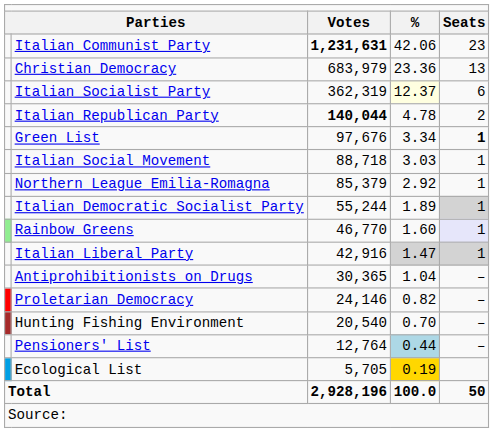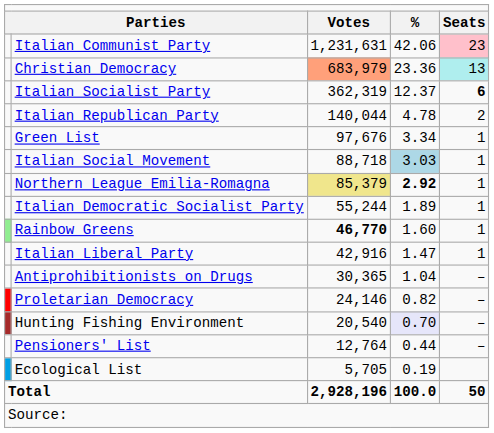(349, 46) bold -> (349, 46) normal
(477, 46) no background -> (477, 46) pink background
(357, 69) no background -> (357, 69) lightsalmon background
(477, 69) no background -> (477, 69) paleturquoise background
(415, 92) lightyellow background -> (415, 92) no background
(481, 92) normal -> (481, 92) bold
(357, 115) bold -> (357, 115) normal
(481, 138) bold -> (481, 138) normal
(419, 161) no background -> (419, 161) lightblue background
(362, 184) no background -> (362, 184) khaki background
(419, 184) normal -> (419, 184) bold
(481, 208) lightgrey background -> (481, 208) no background
(362, 231) normal -> (362, 231) bold
(481, 231) lavender background -> (481, 231) no background
(419, 254) lightgrey background -> (419, 254) no background
(481, 254) lightgrey background -> (481, 254) no background
(419, 323) no background -> (419, 323) lavender background
(419, 346) lightblue background -> (419, 346) no background
(419, 369) gold background -> (419, 369) no background
